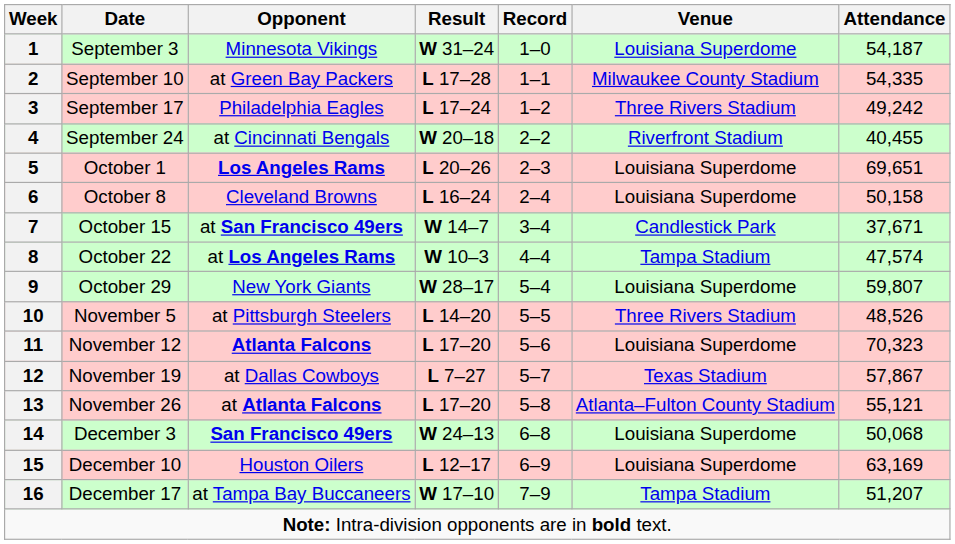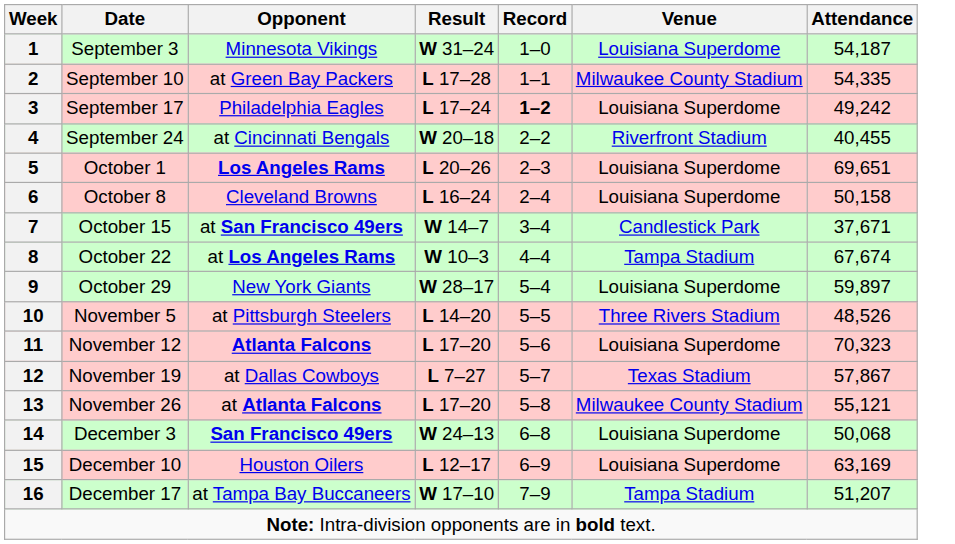(535, 108) normal -> (535, 108) bold
(705, 108) Three Rivers Stadium -> (689, 108) Louisiana Superdome
(895, 256) 47,574 -> (862, 256) 67,674
(895, 286) 59,807 -> (862, 286) 59,897
(705, 405) Atlanta–Fulton County Stadium -> (689, 405) Milwaukee County Stadium
